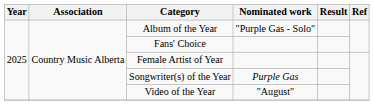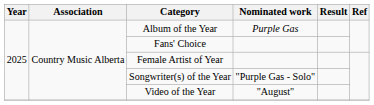(275, 28) "Purple Gas - Solo" -> (275, 28) Purple Gas
(275, 76) Purple Gas -> (275, 76) "Purple Gas - Solo"
